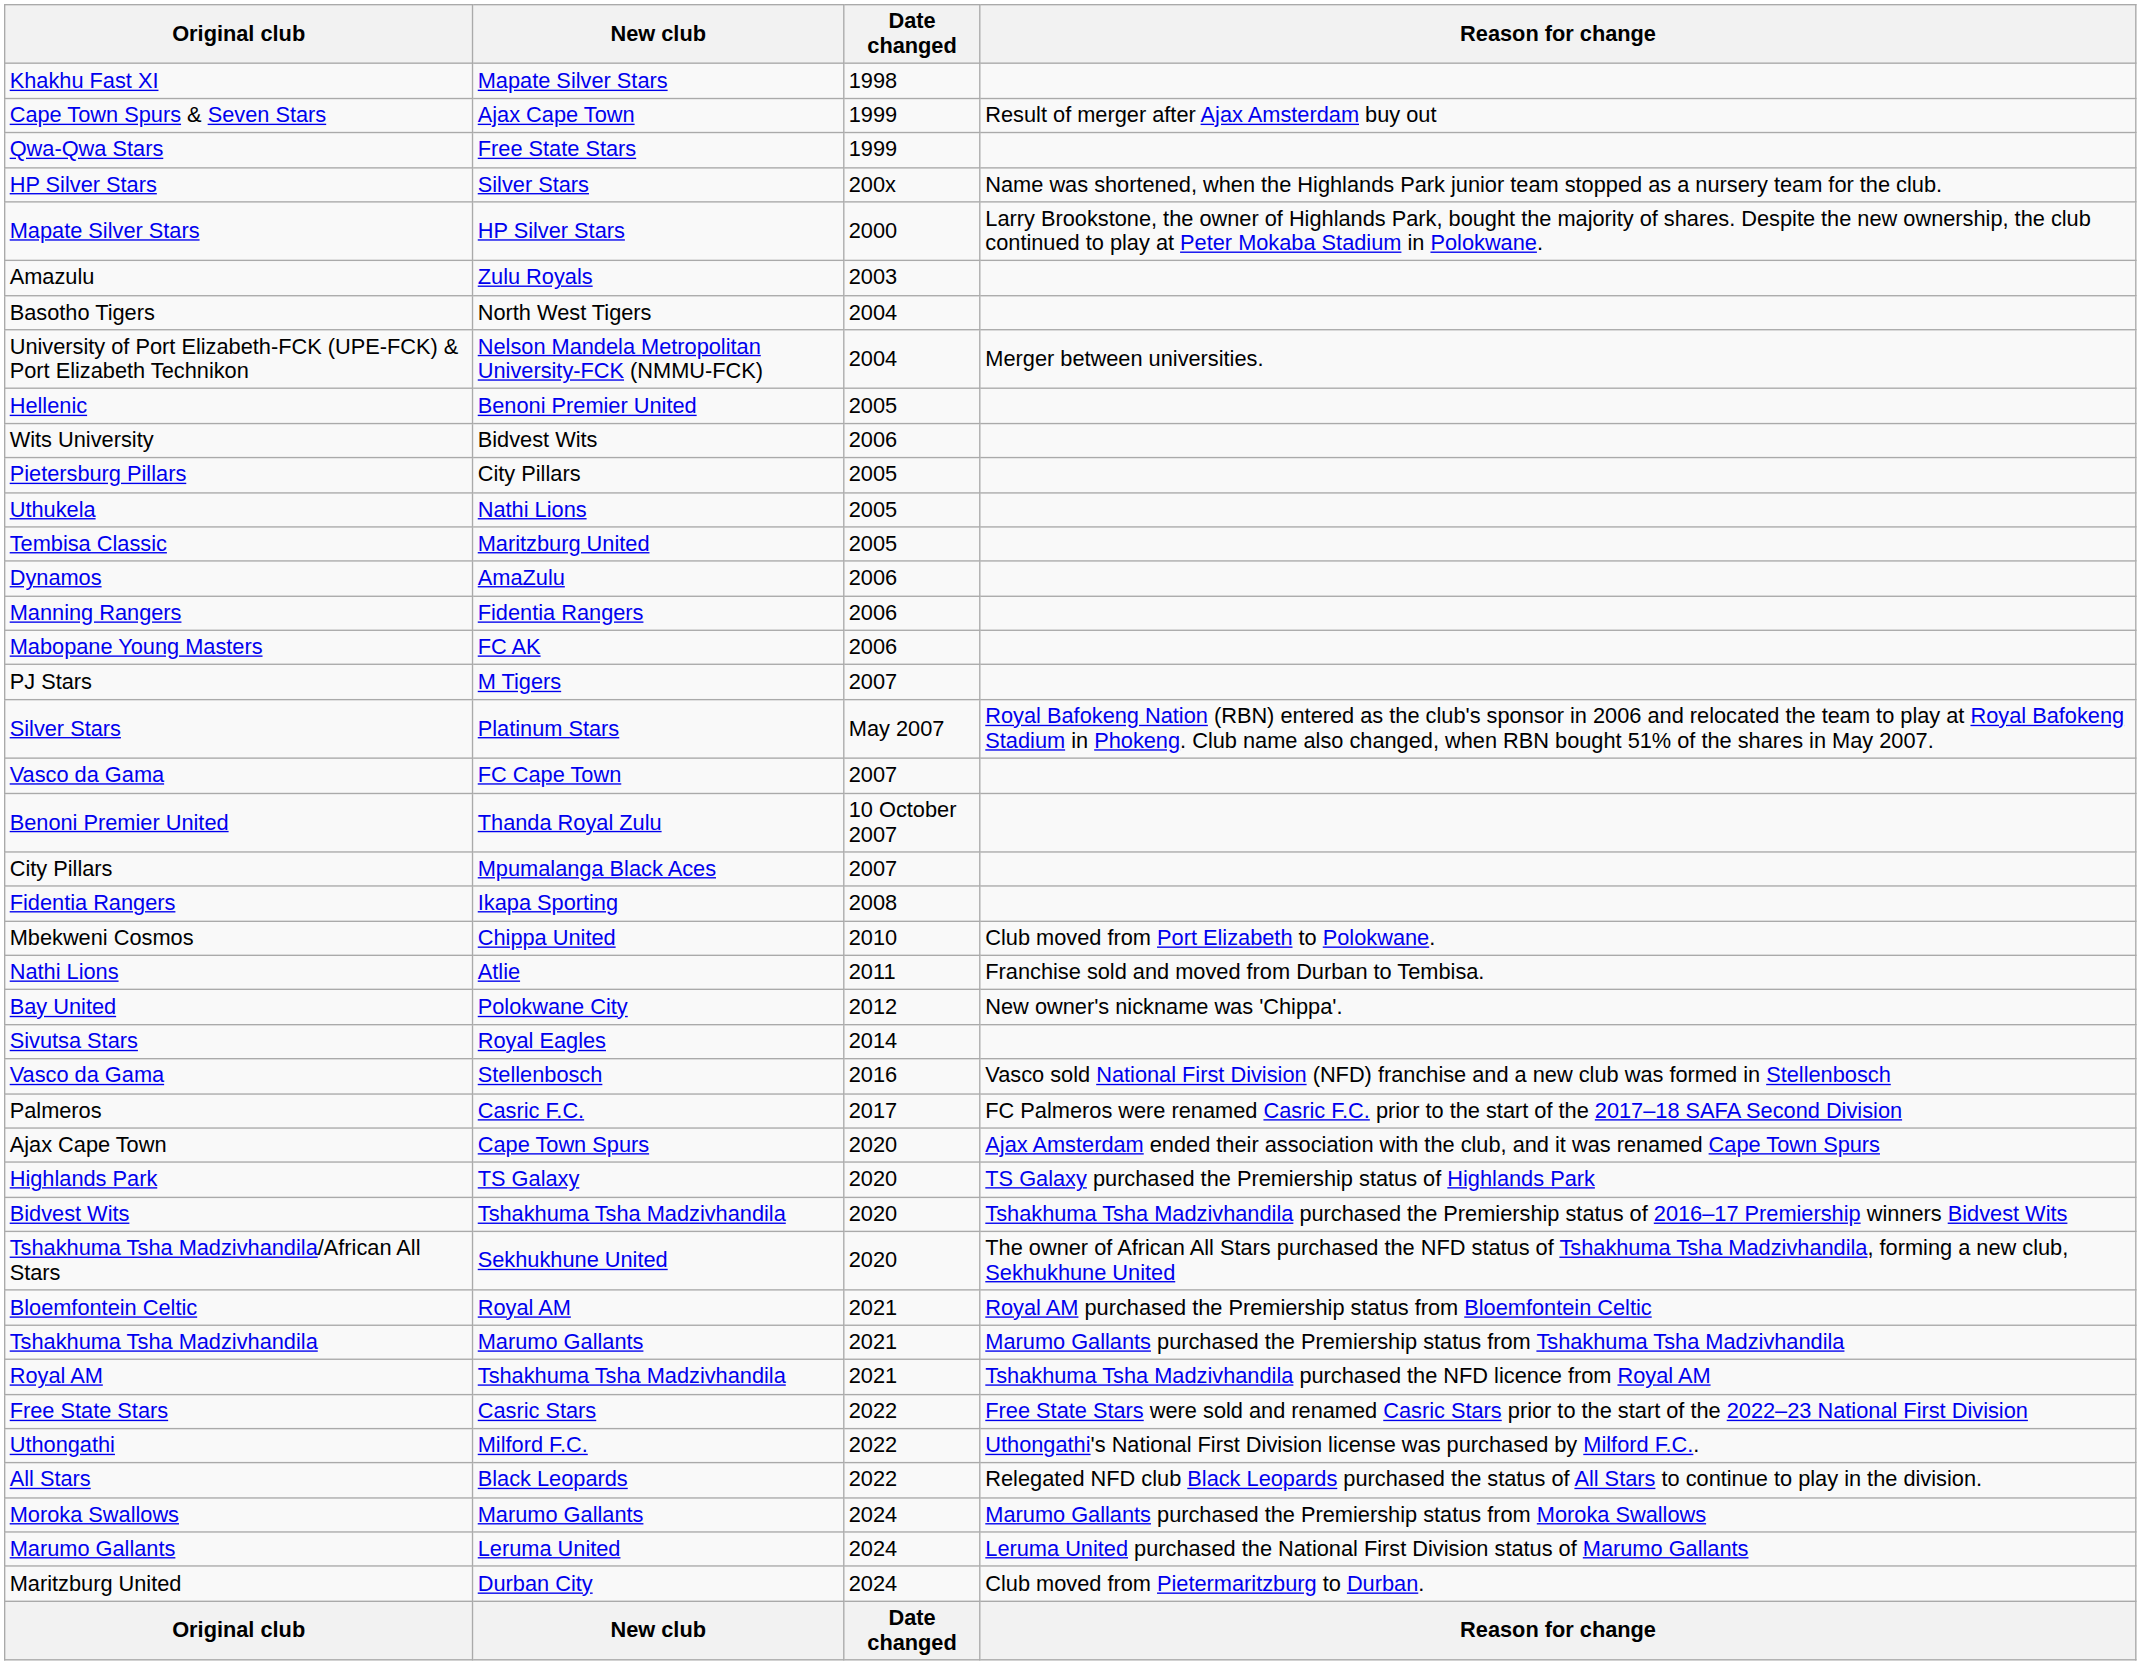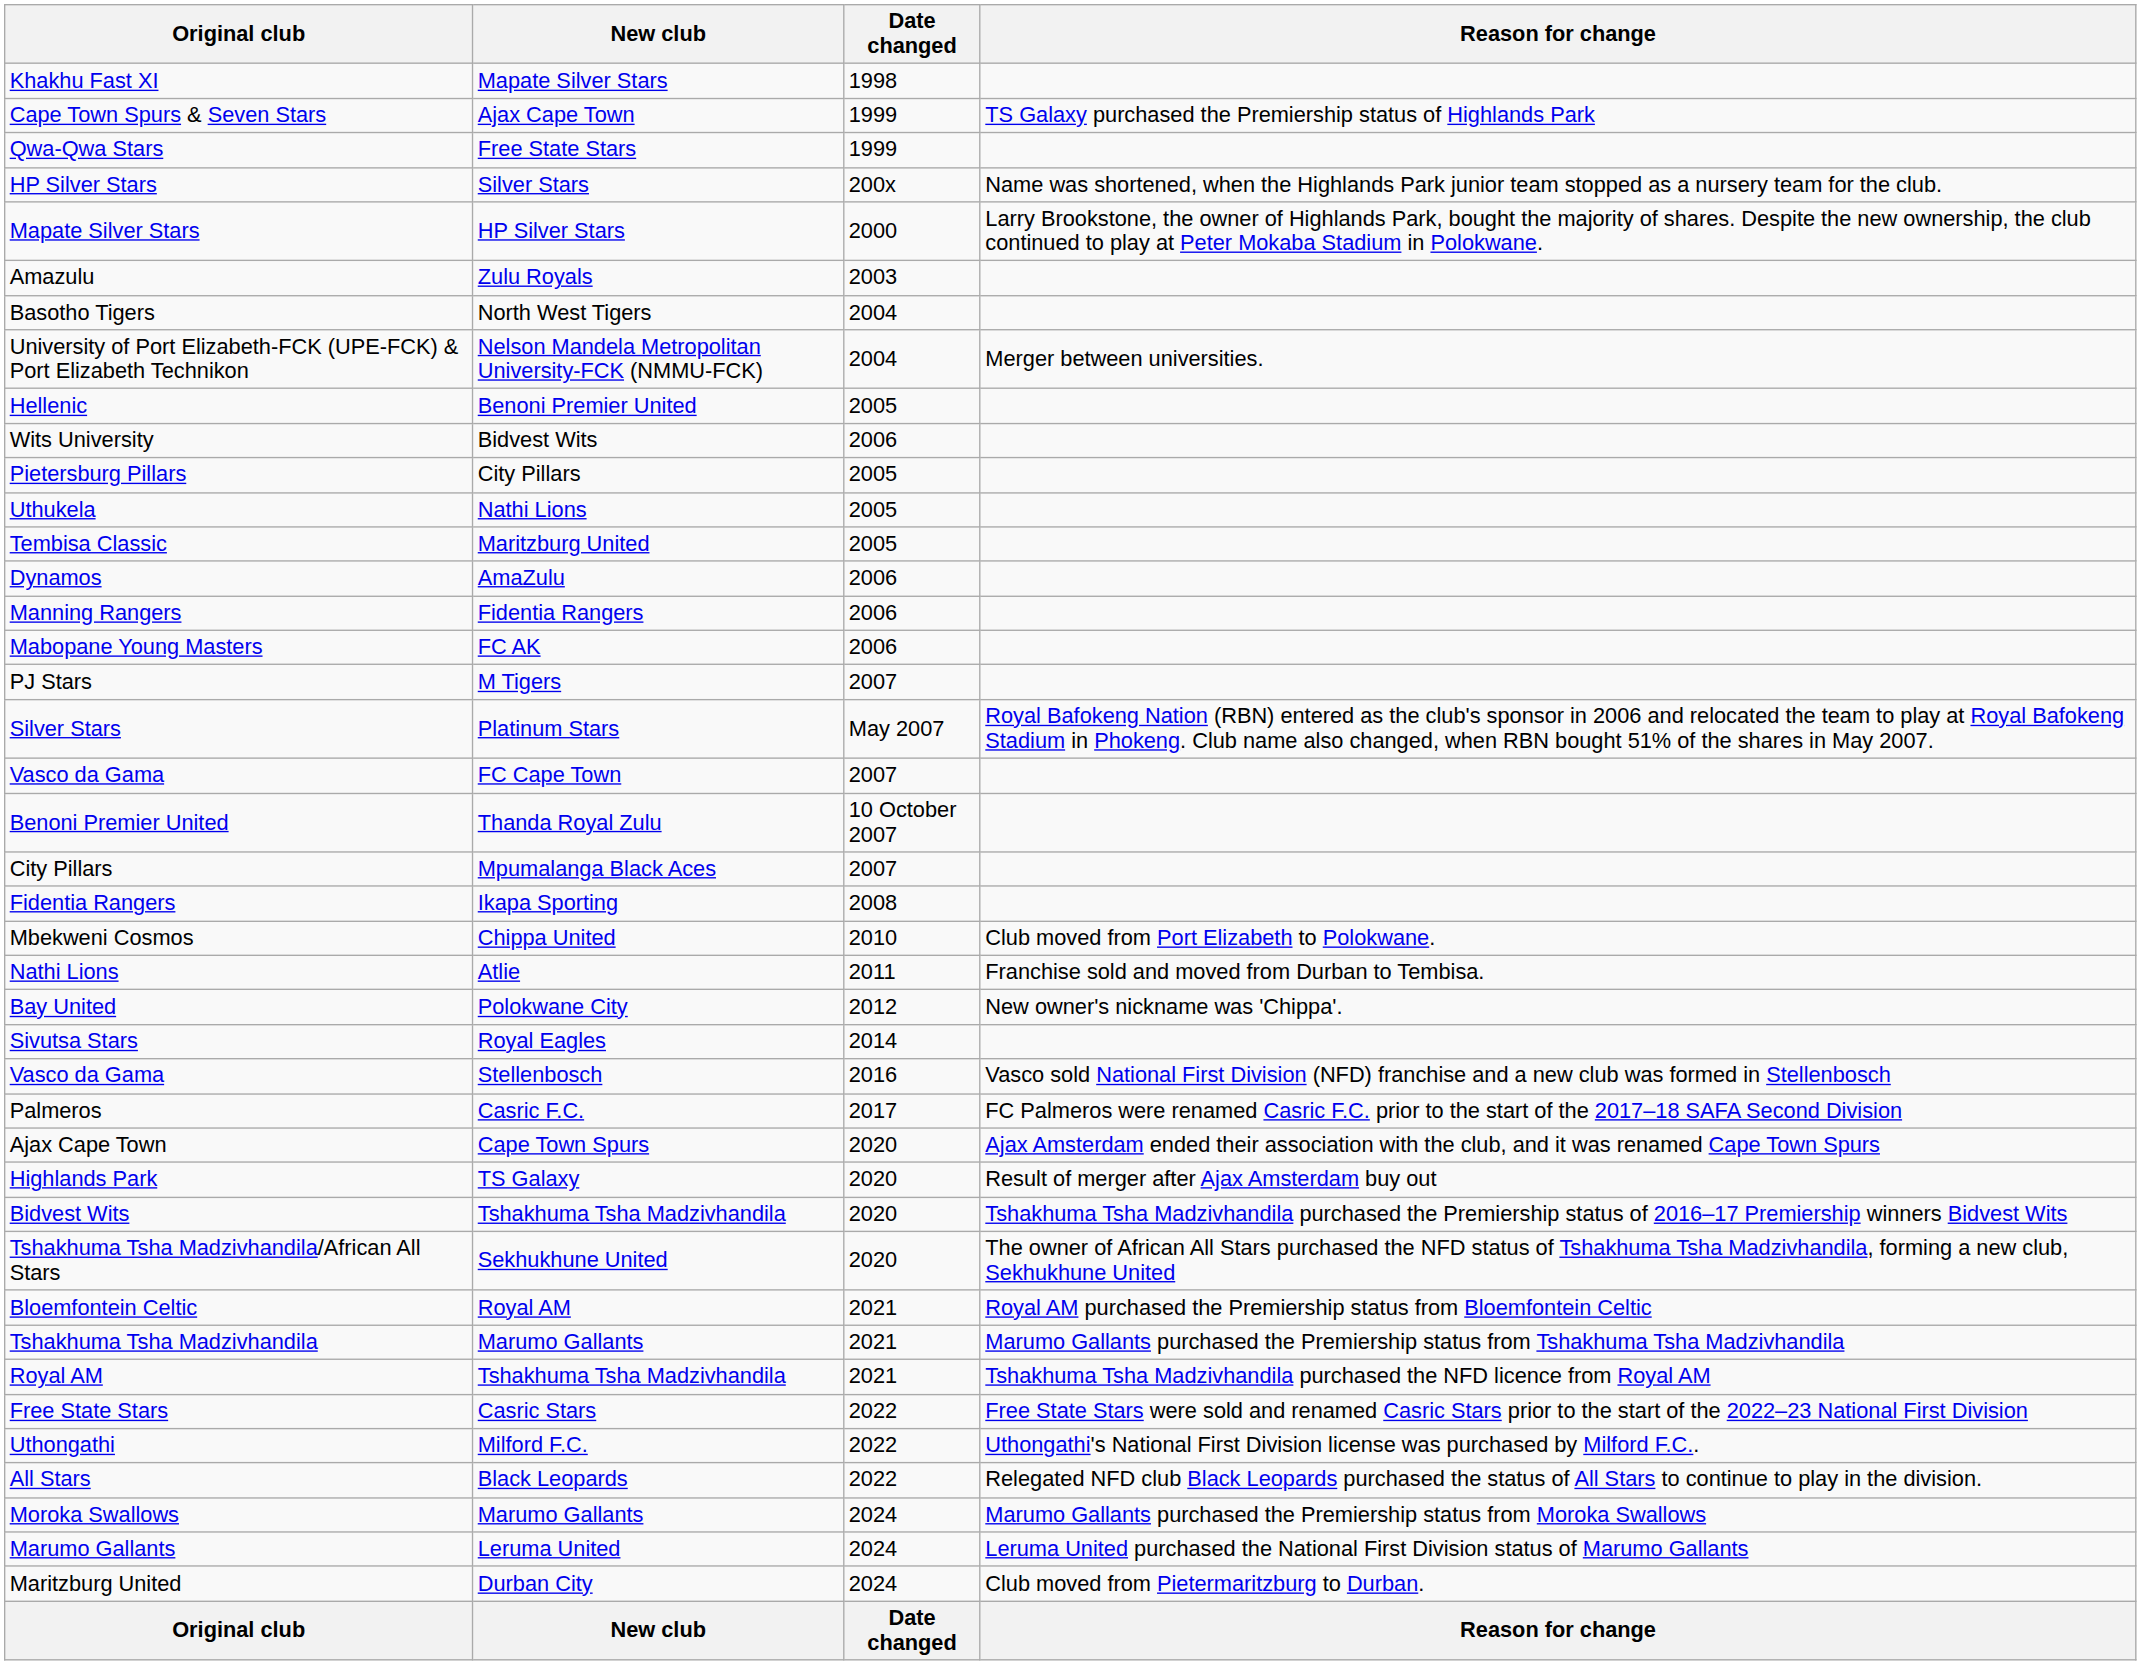(1211, 115) Result of merger after Ajax Amsterdam buy out -> (1290, 115) TS Galaxy purchased the Premiership status of Highlands Park
(1290, 1179) TS Galaxy purchased the Premiership status of Highlands Park -> (1211, 1179) Result of merger after Ajax Amsterdam buy out
